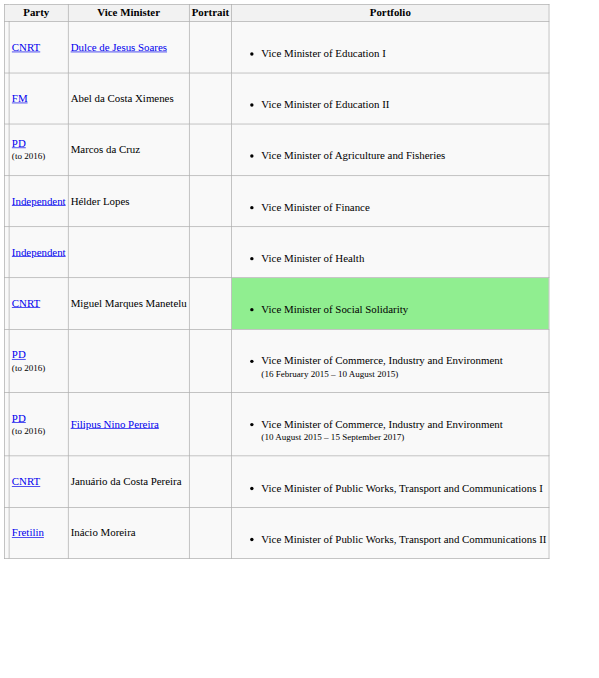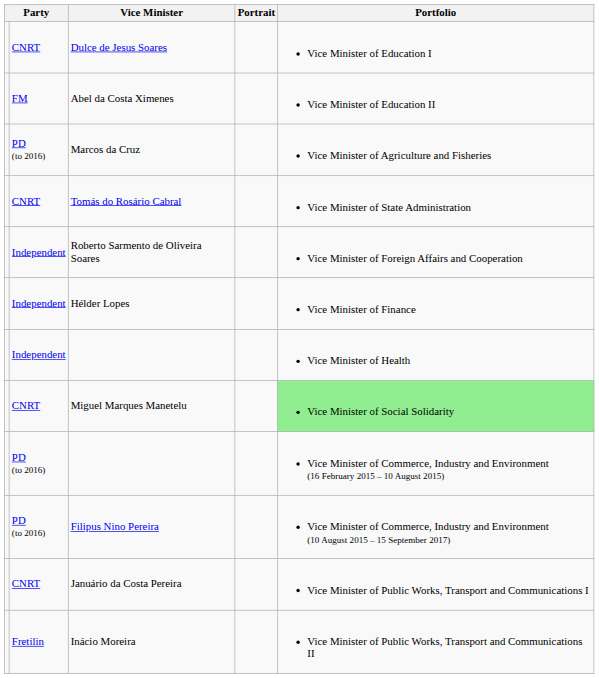+ row: (26, 201)
+ row: (39, 252)
